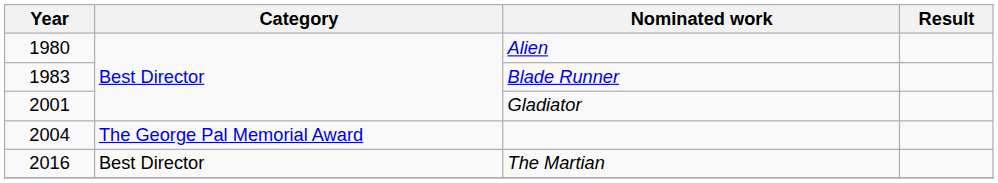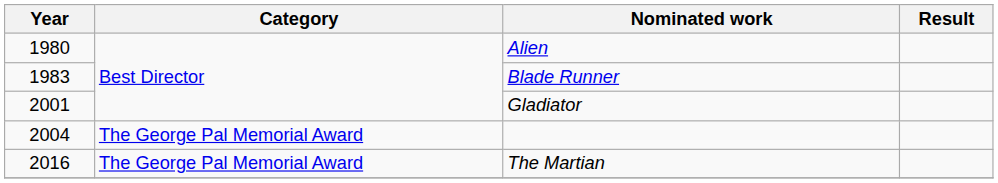(152, 163) Best Director -> (231, 163) The George Pal Memorial Award
